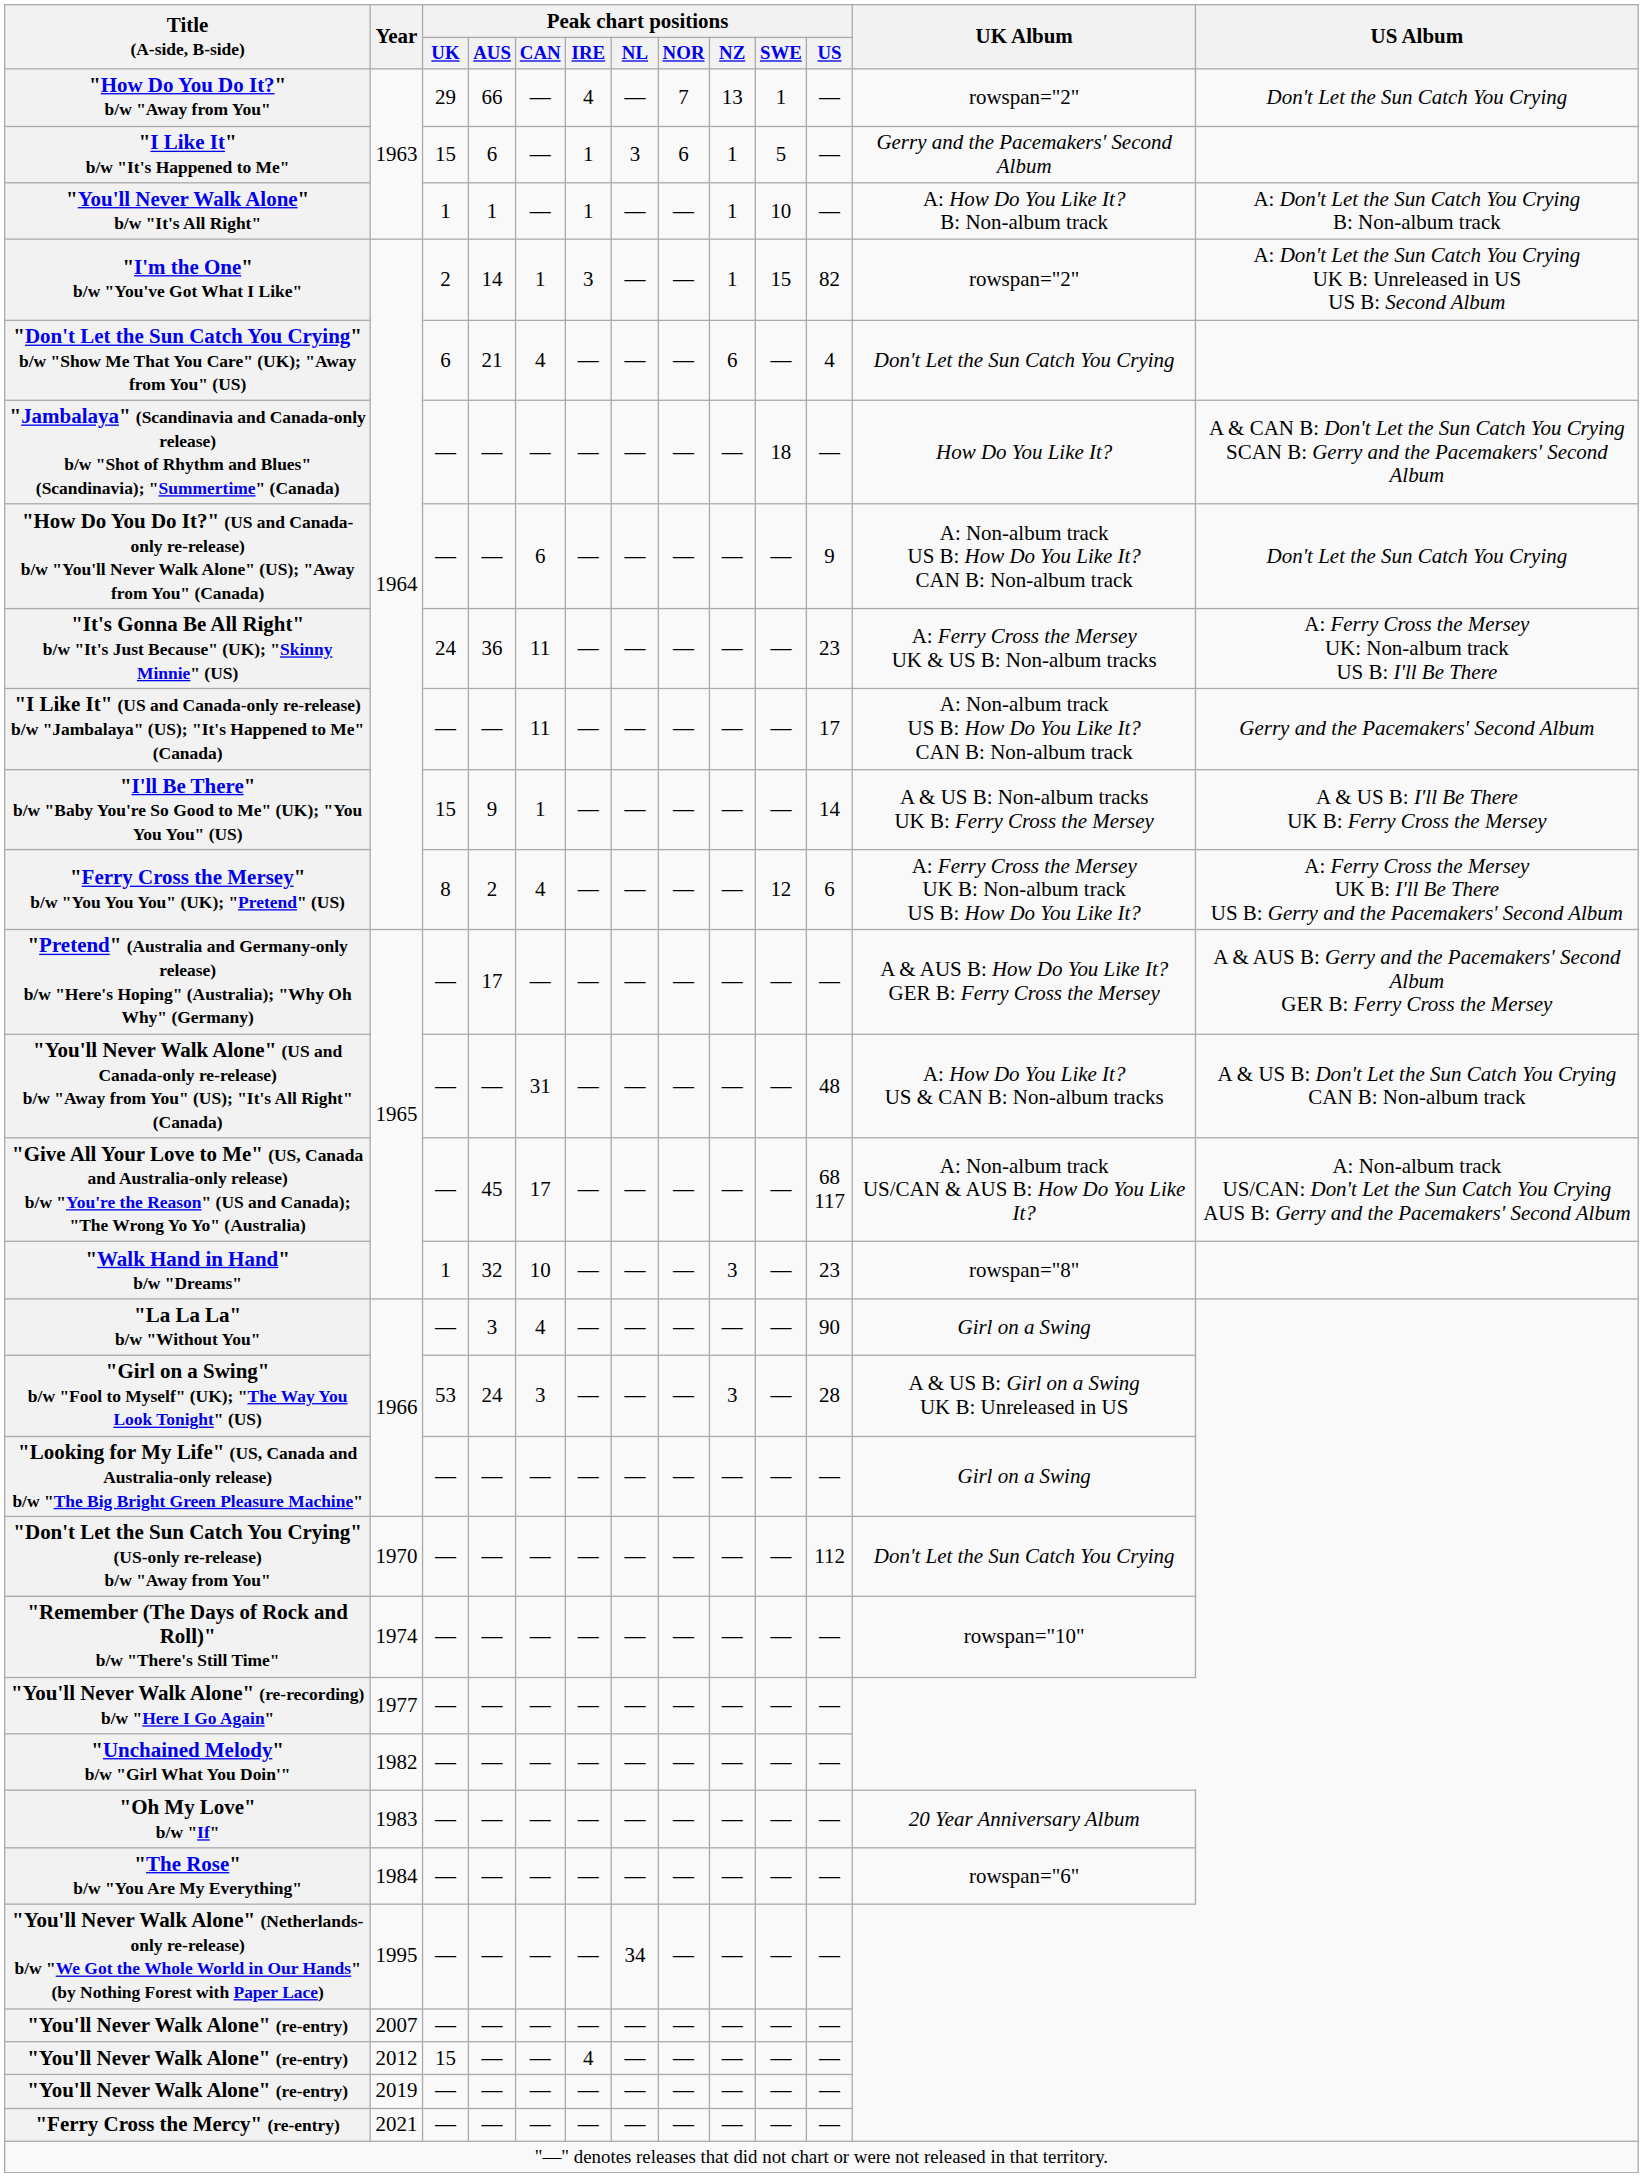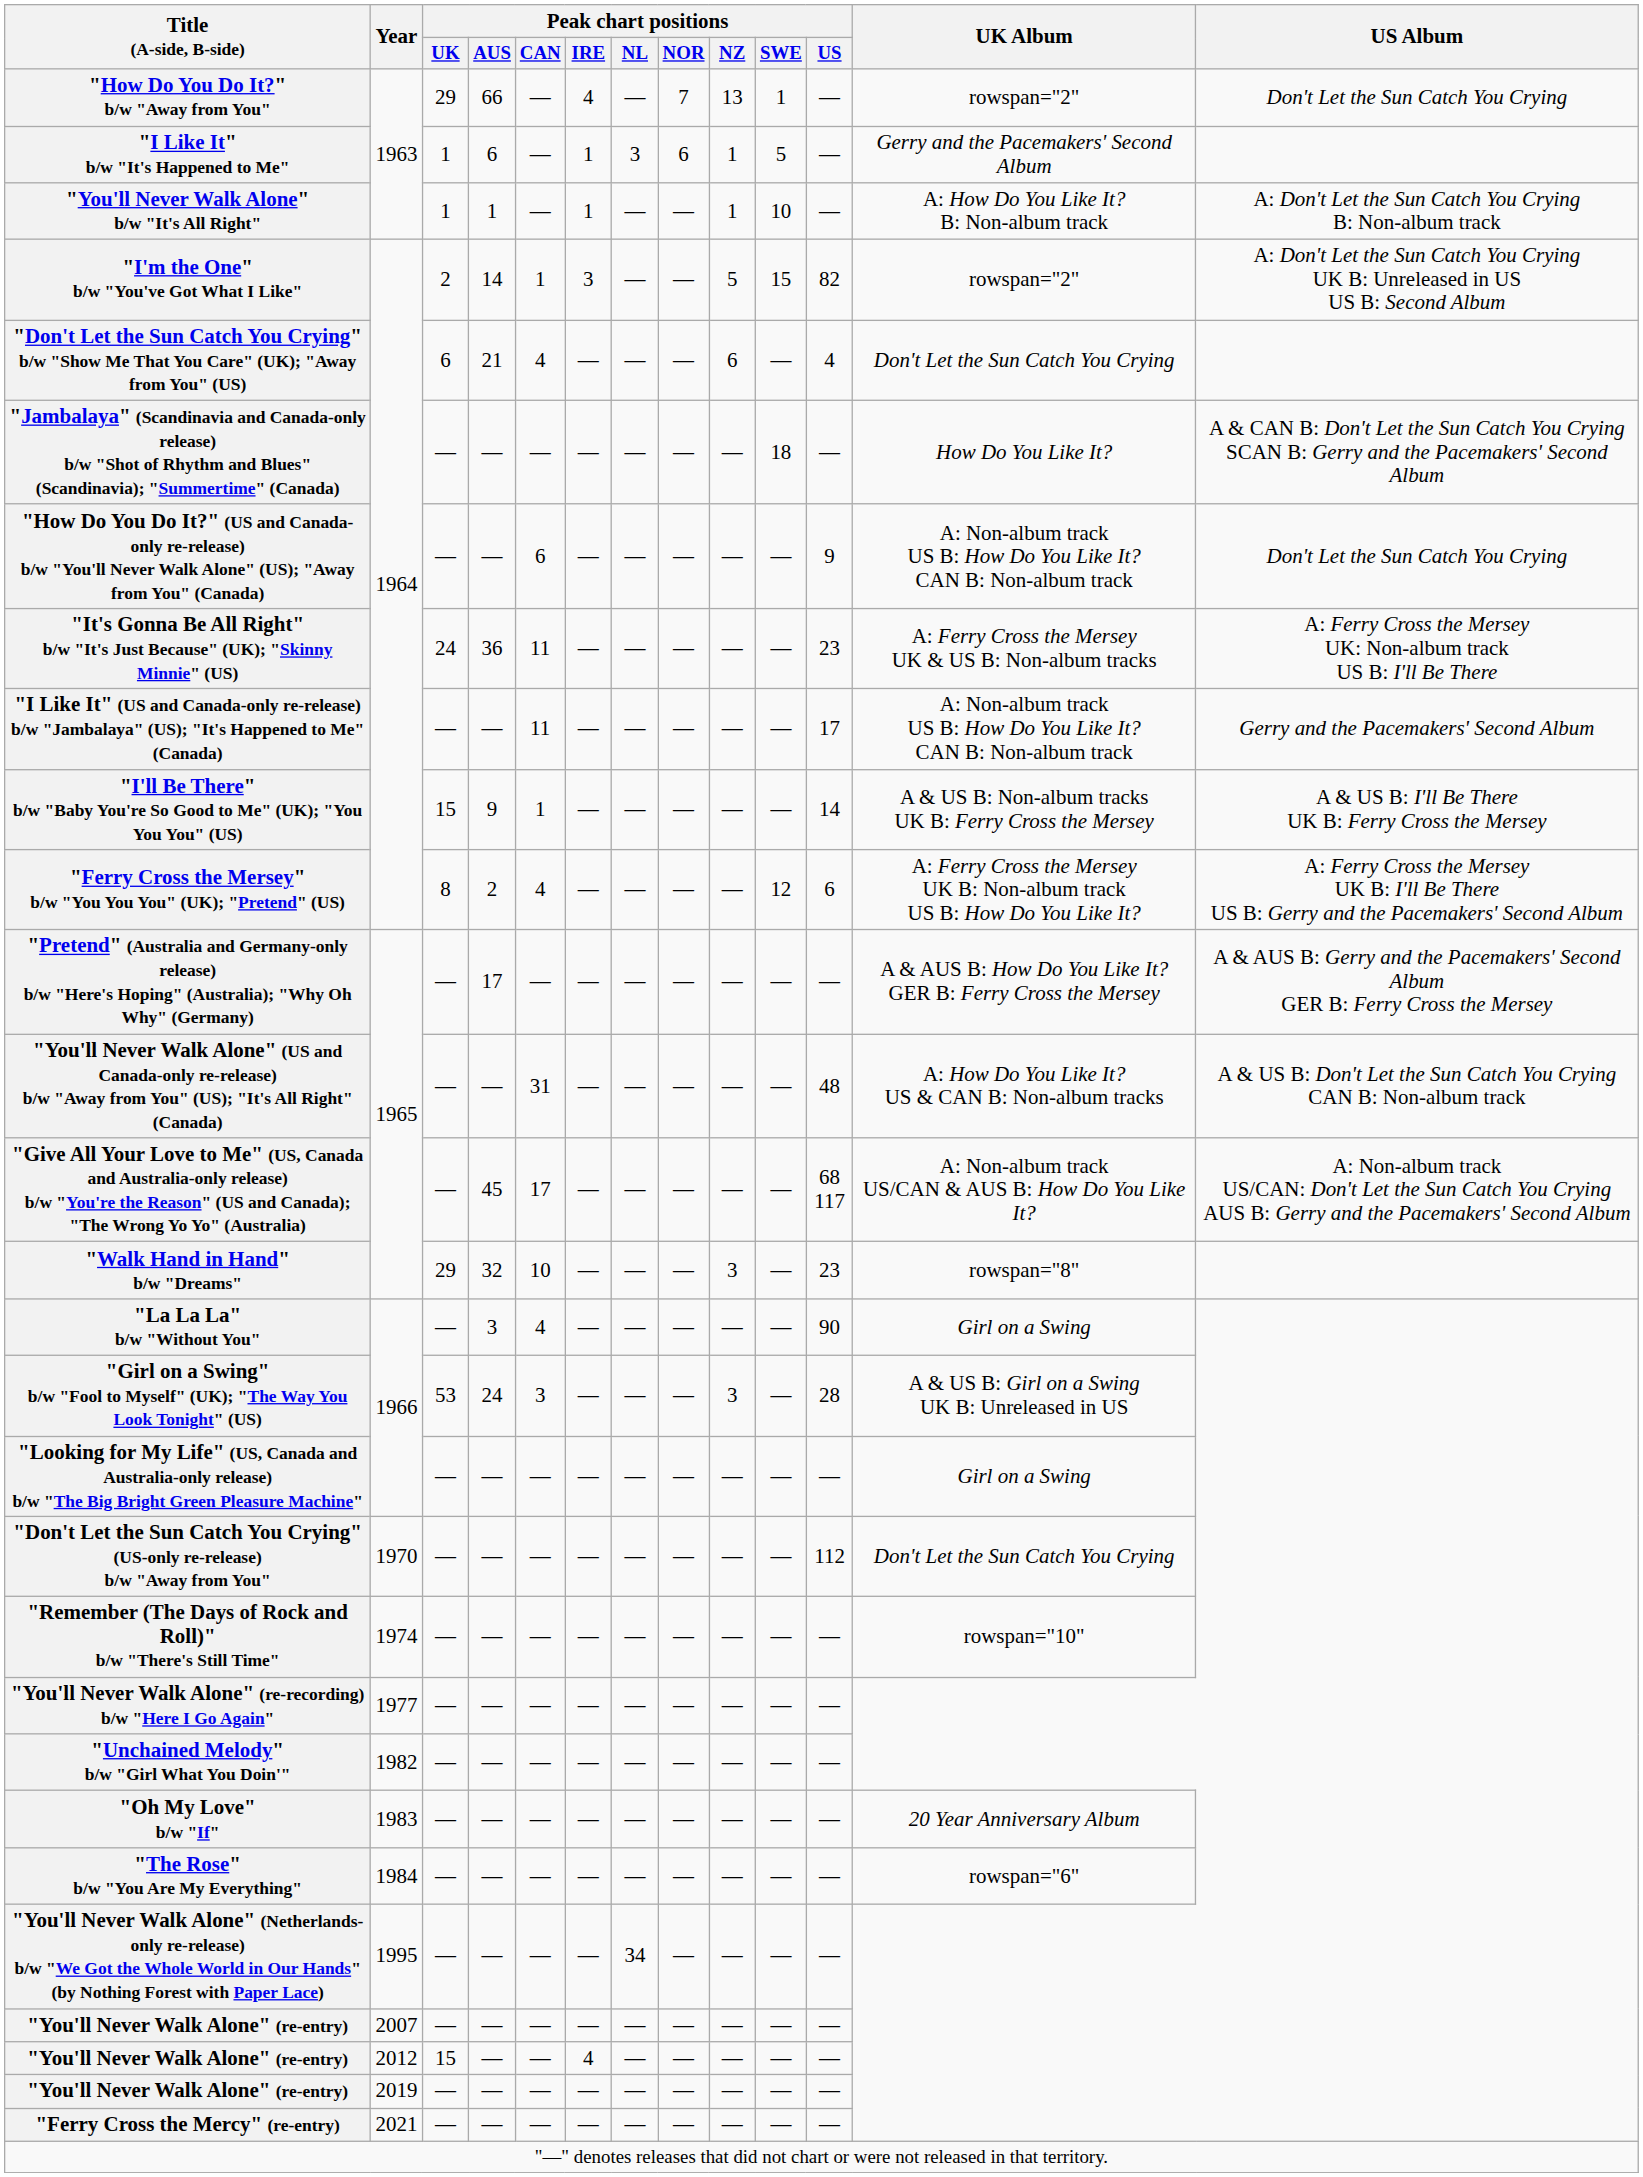(445, 154) 15 -> (445, 154) 1
(732, 279) 1 -> (732, 279) 5
(445, 1270) 1 -> (445, 1270) 29
